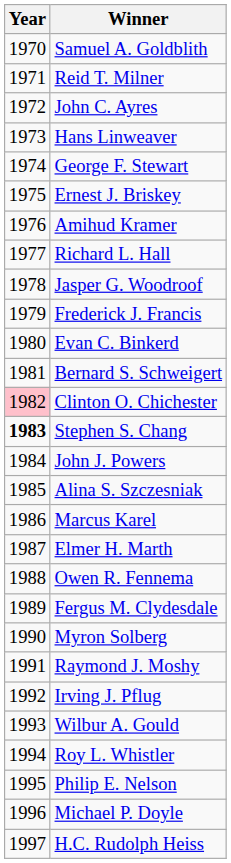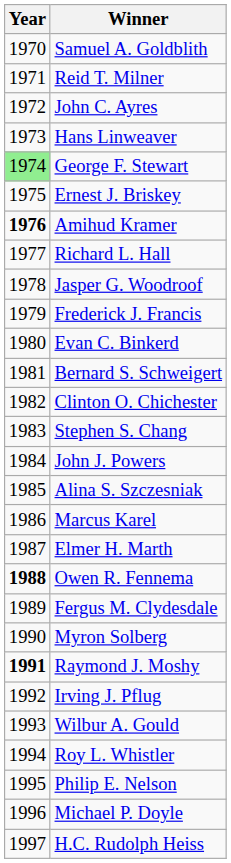(27, 166) no background -> (27, 166) lightgreen background
(27, 225) normal -> (27, 225) bold
(27, 401) pink background -> (27, 401) no background
(27, 431) bold -> (27, 431) normal
(27, 578) normal -> (27, 578) bold
(27, 666) normal -> (27, 666) bold
